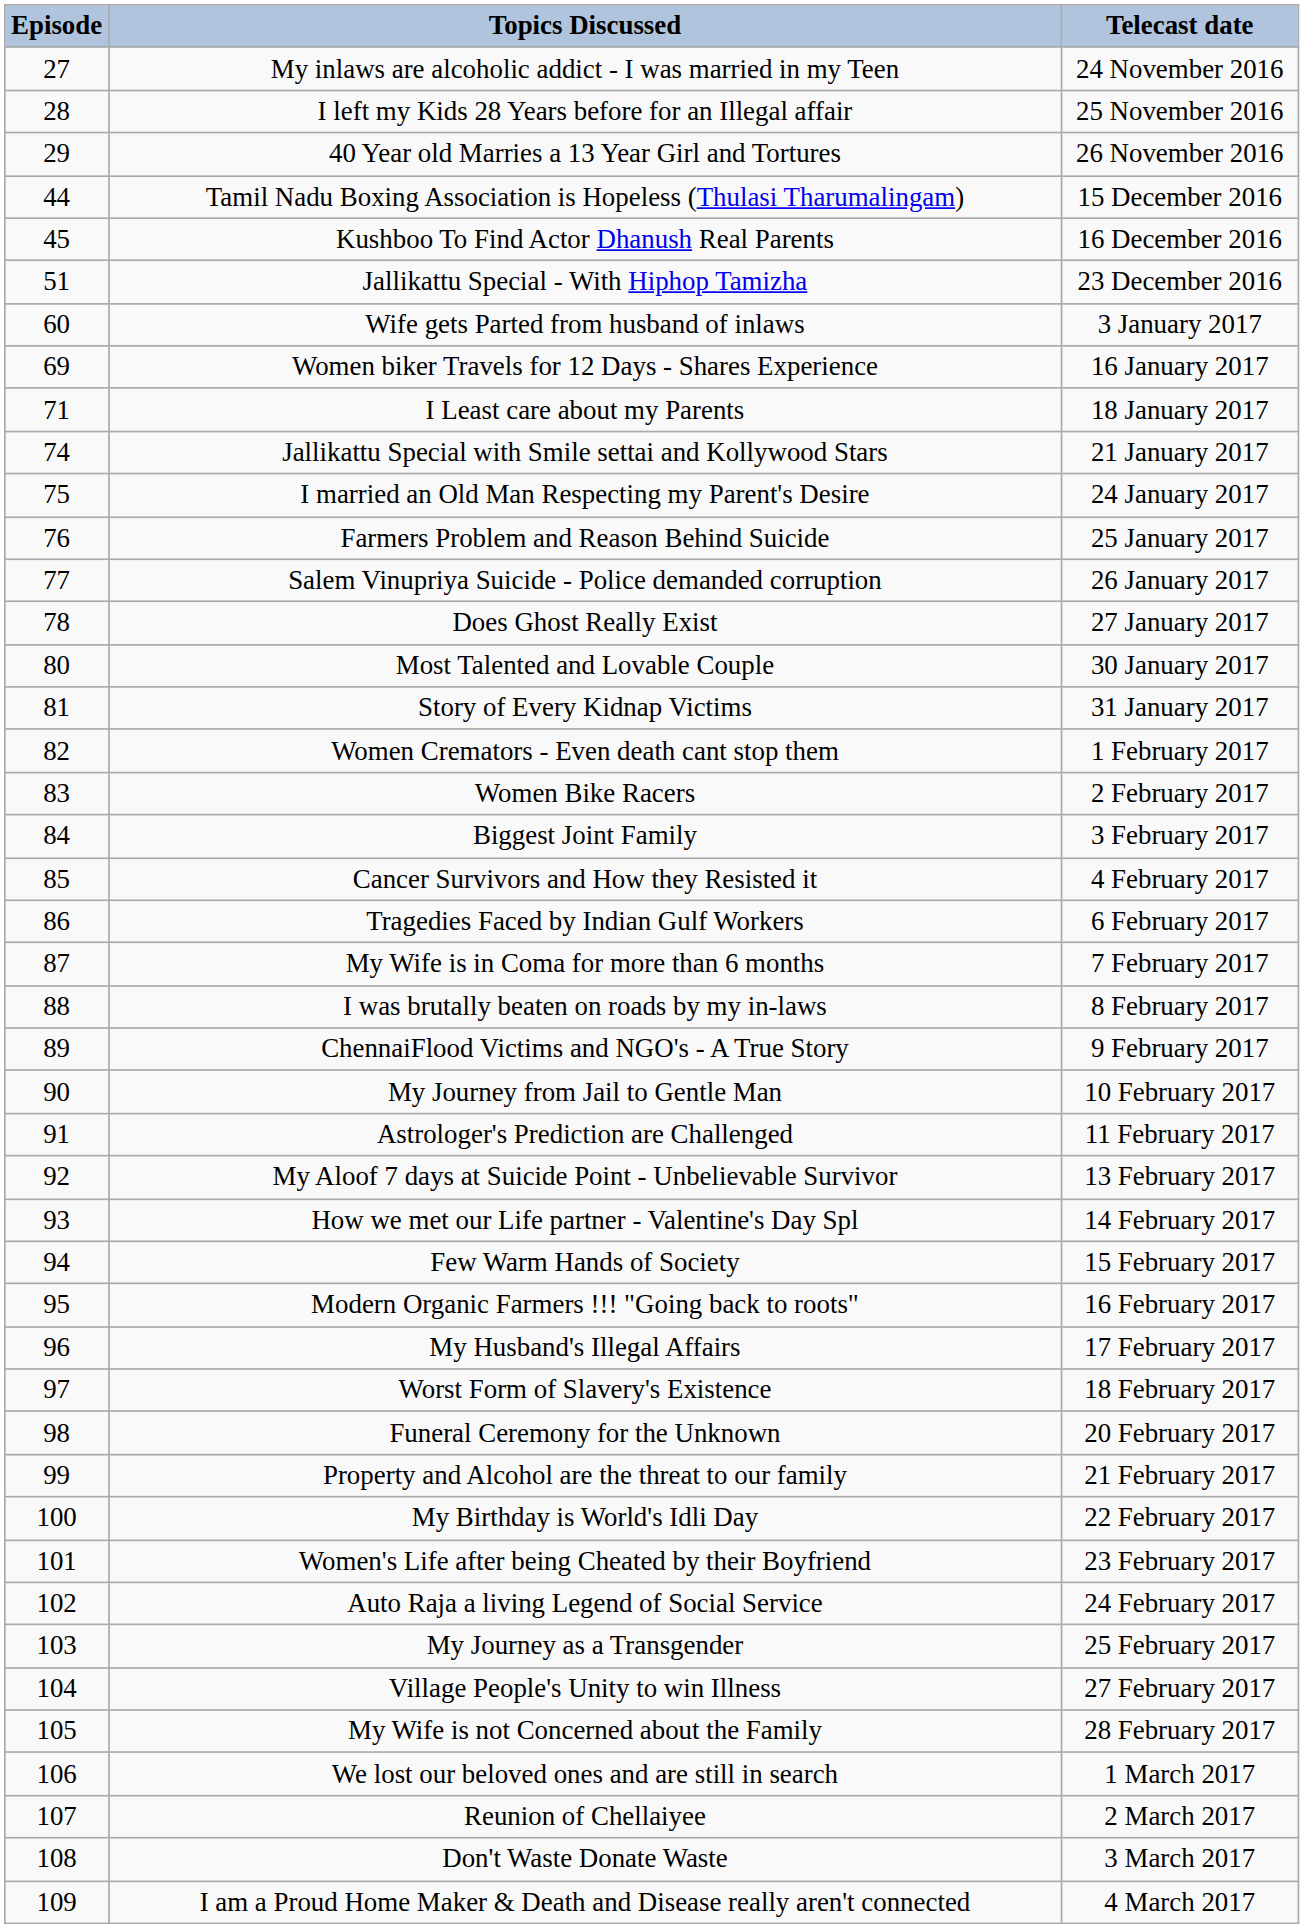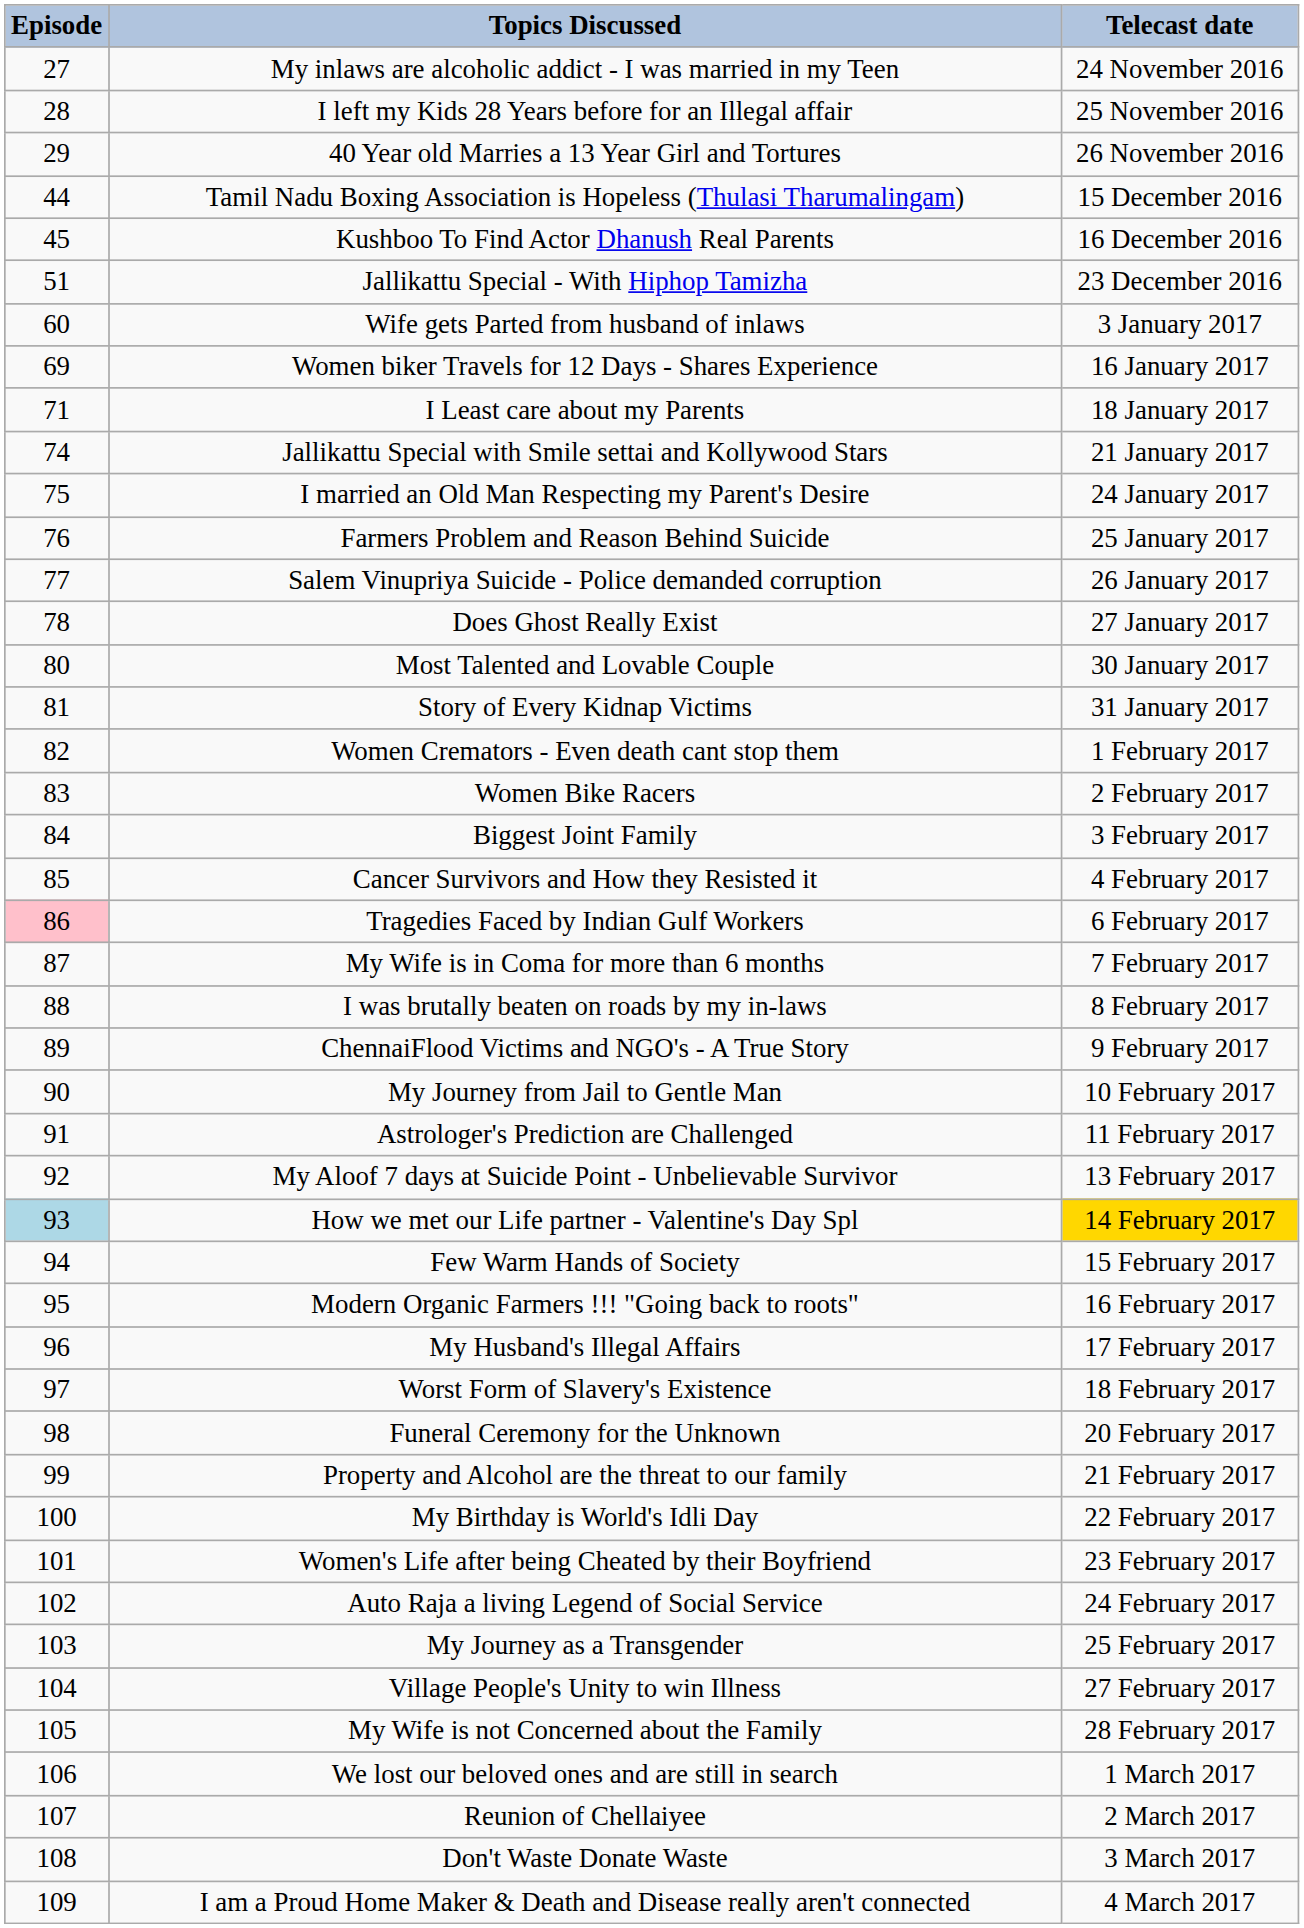(57, 921) no background -> (57, 921) pink background
(57, 1219) no background -> (57, 1219) lightblue background
(1180, 1219) no background -> (1180, 1219) gold background
